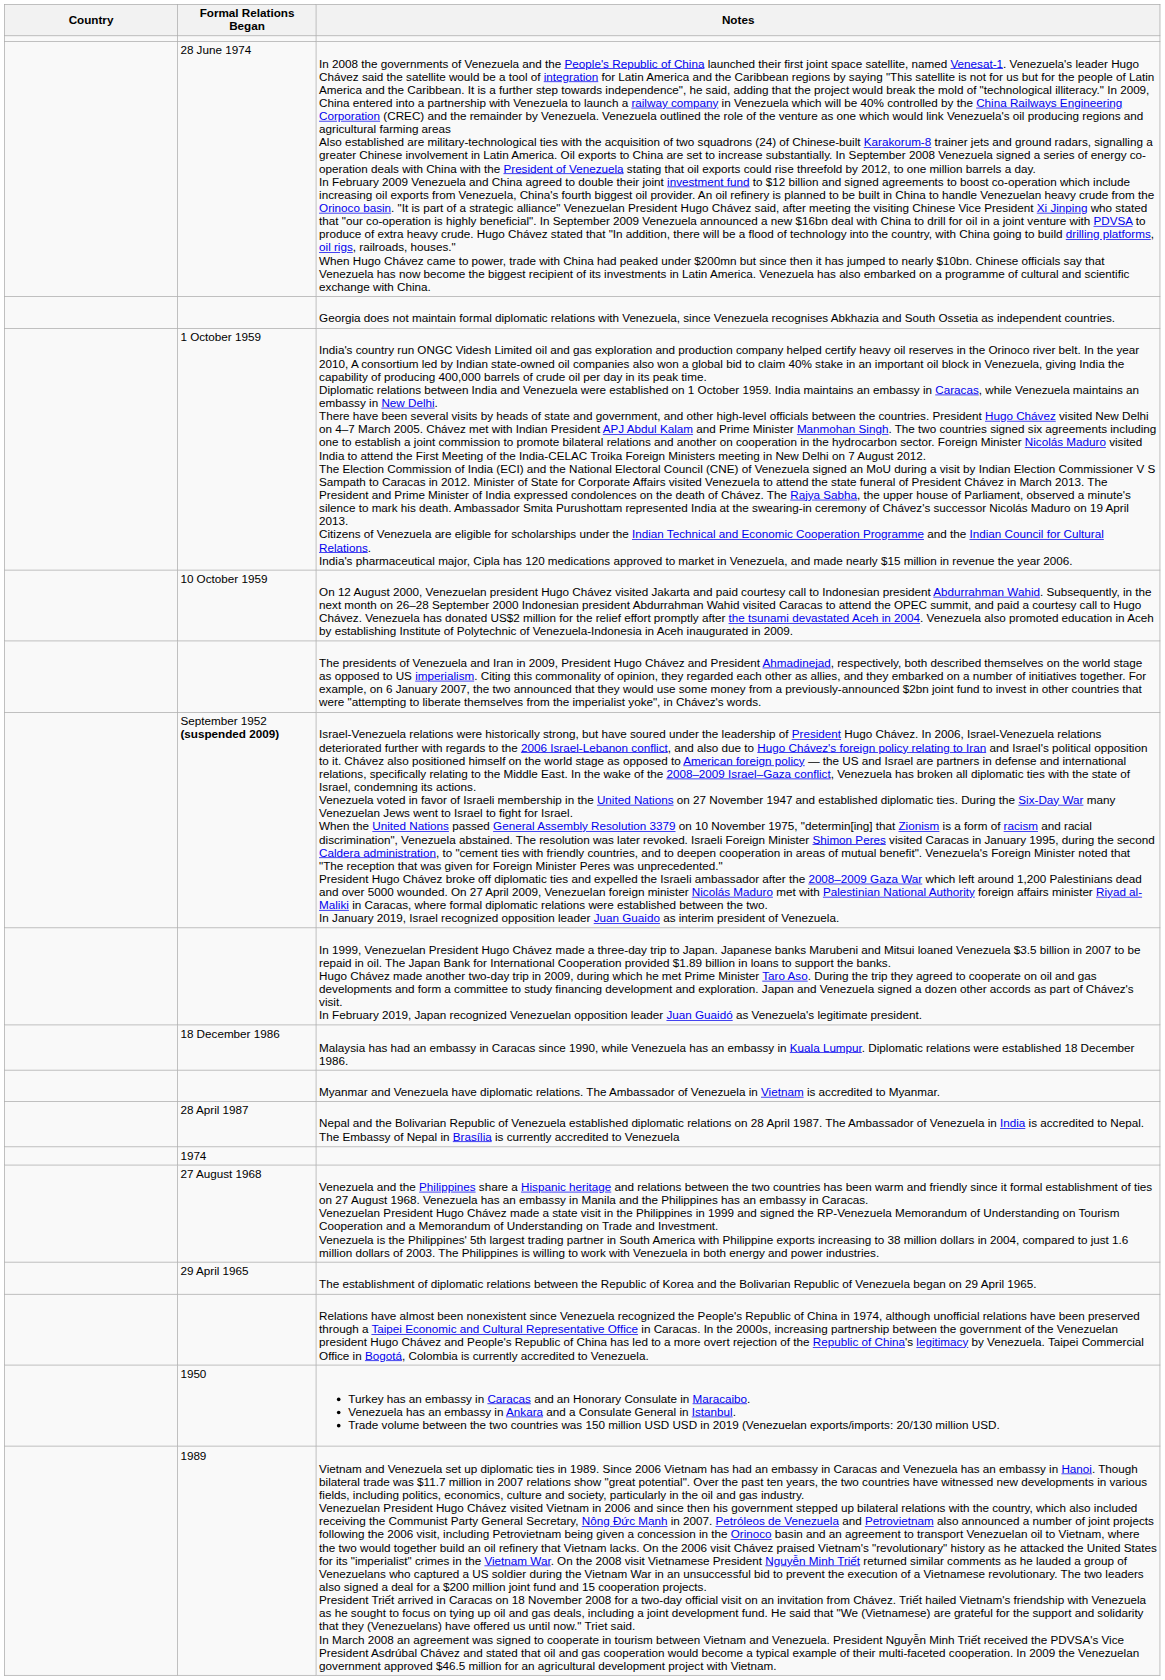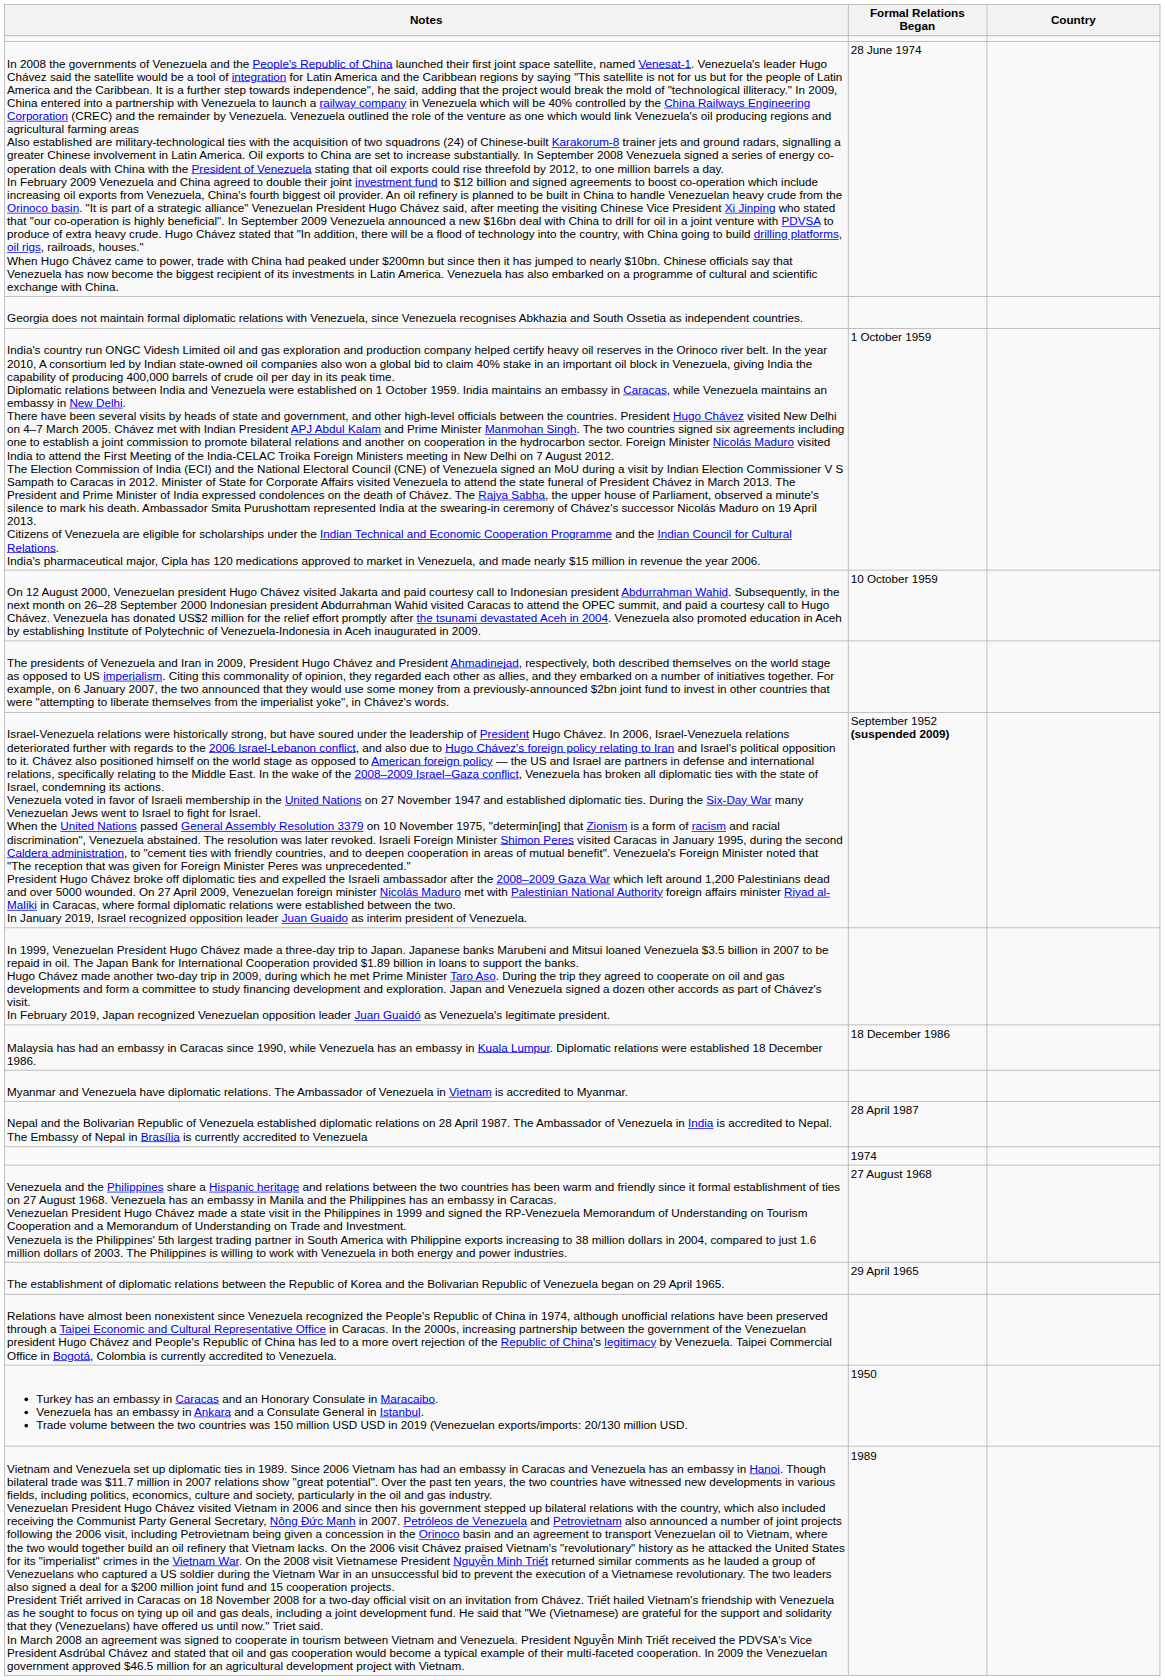columns swapped: (91, 20) <-> (738, 20)
